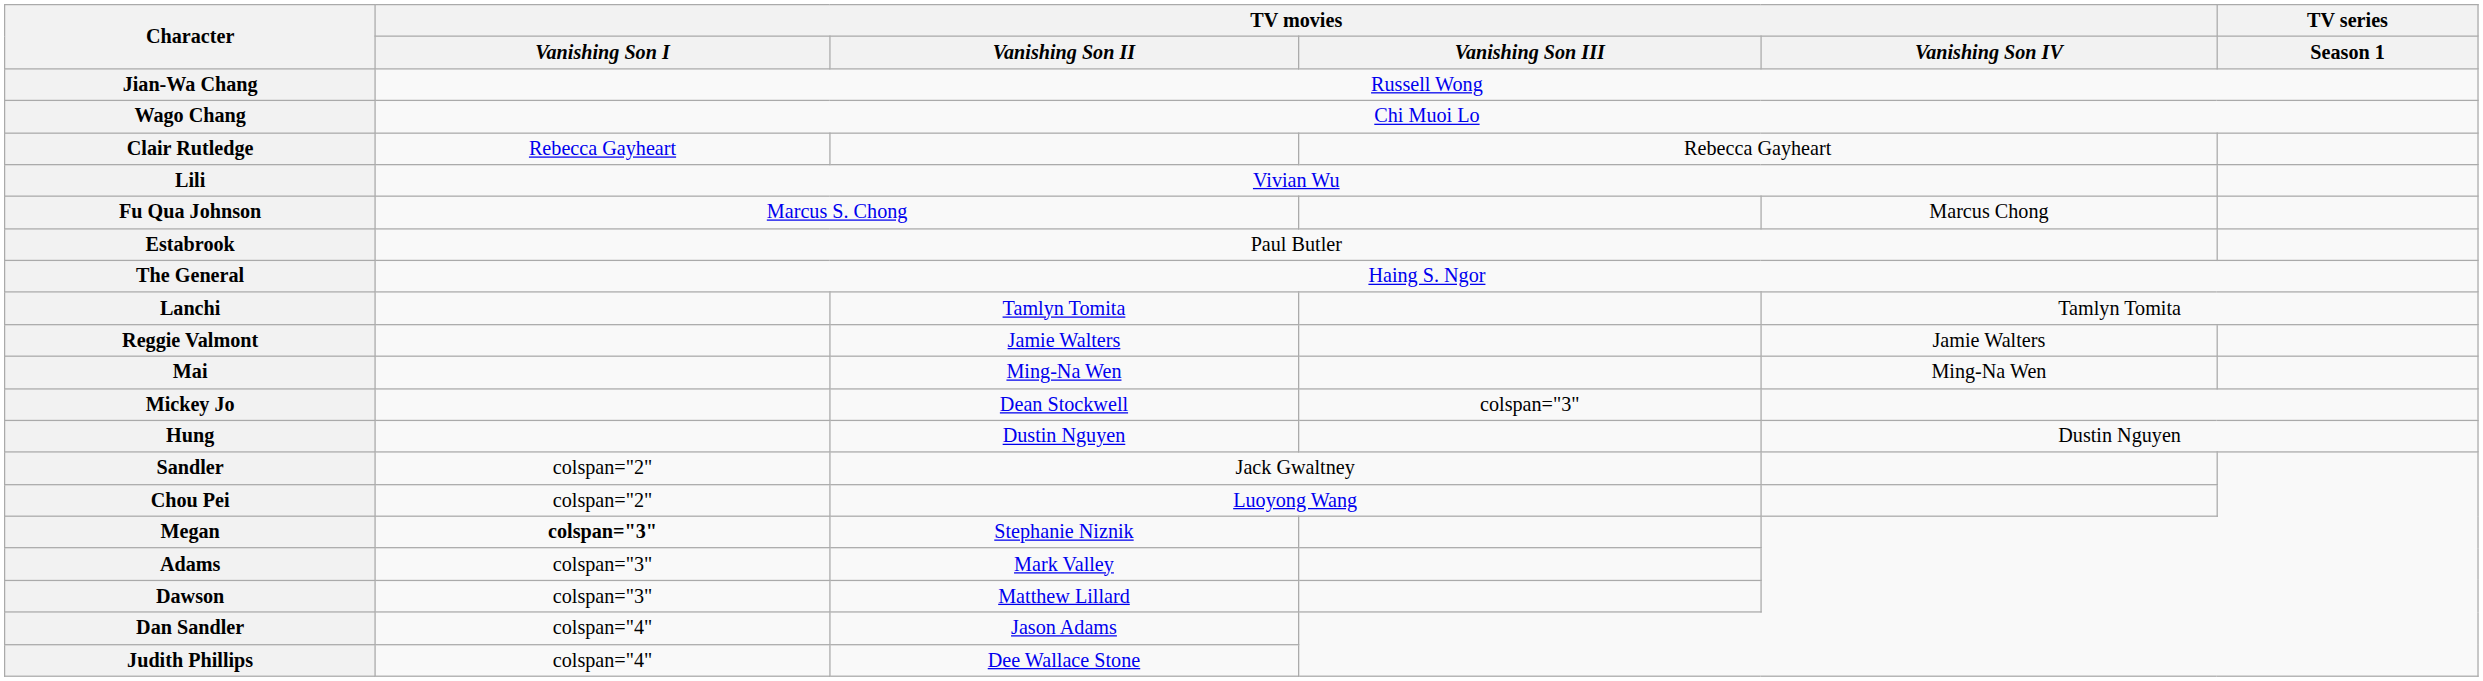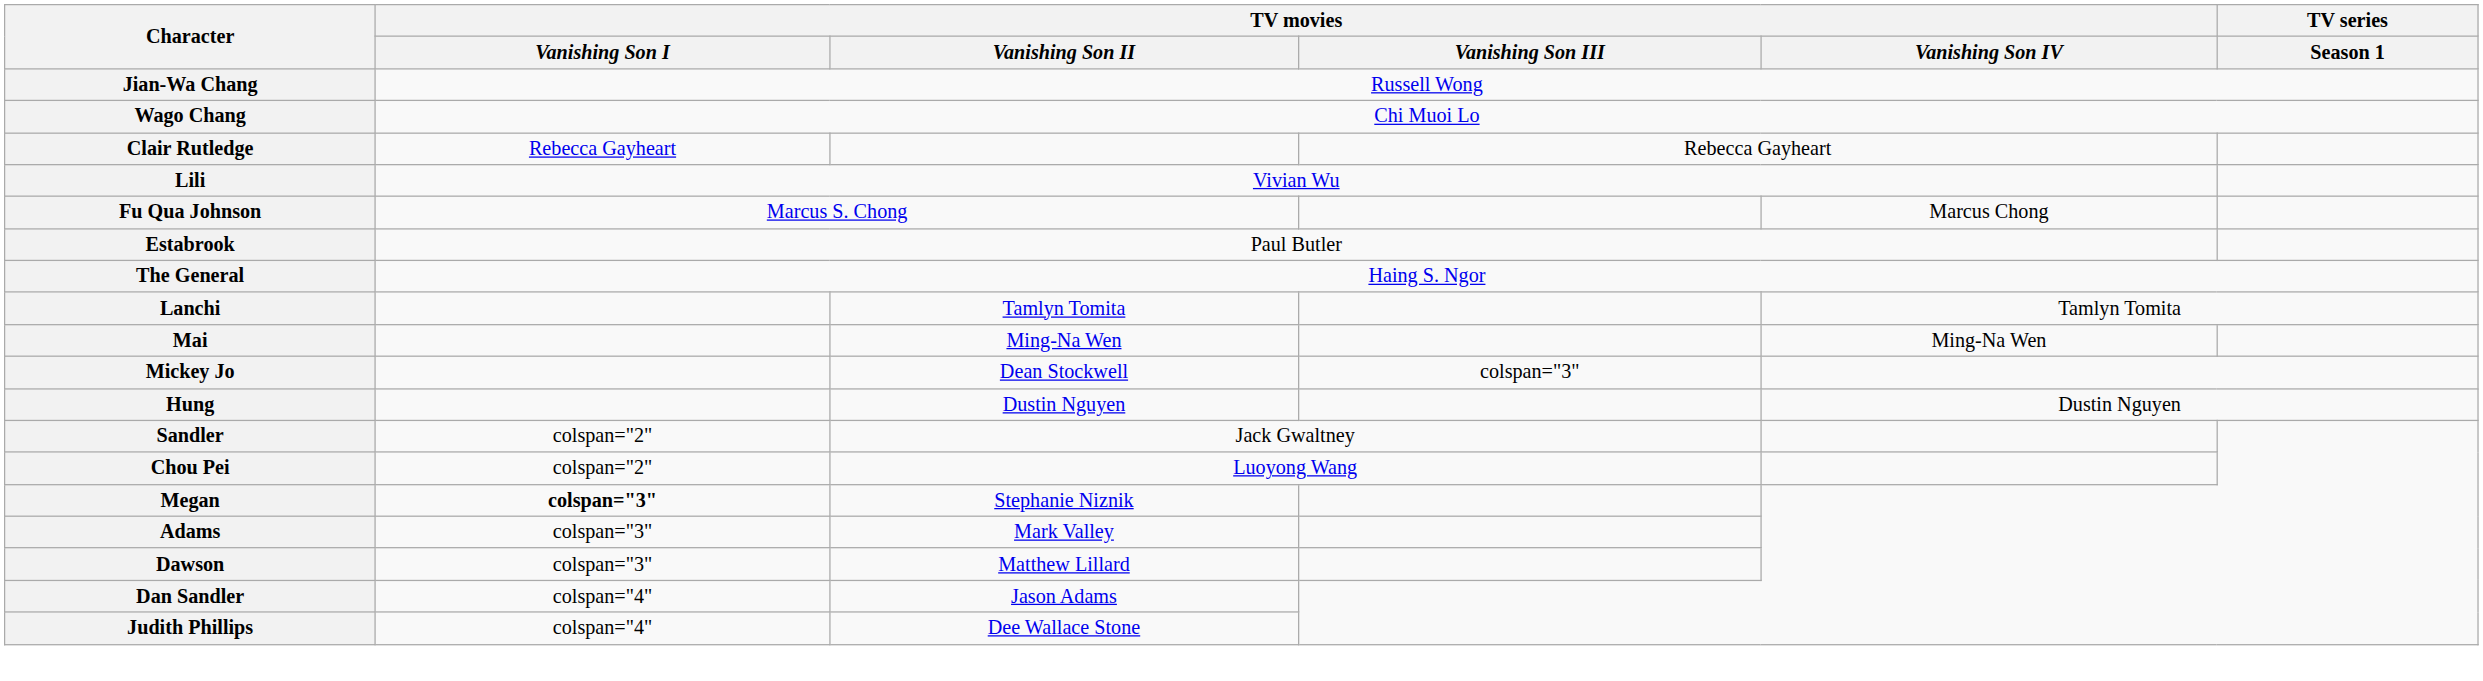- row: (190, 340)
